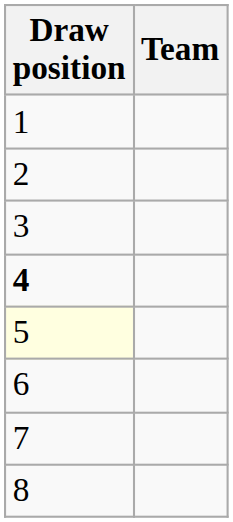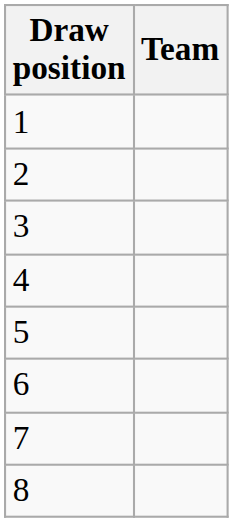(21, 279) bold -> (21, 279) normal
(21, 332) lightyellow background -> (21, 332) no background
